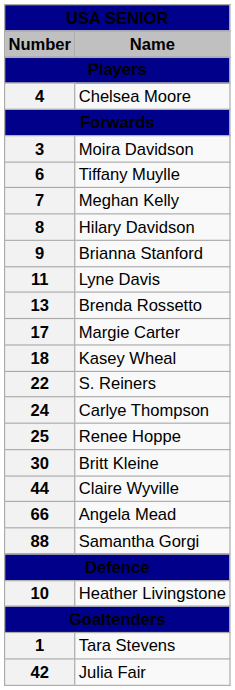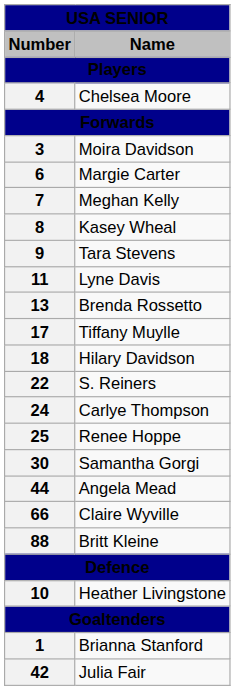(129, 175) Tiffany Muylle -> (129, 175) Margie Carter
(137, 227) Hilary Davidson -> (128, 227) Kasey Wheal
(141, 254) Brianna Stanford -> (127, 254) Tara Stevens
(129, 332) Margie Carter -> (129, 332) Tiffany Muylle
(128, 358) Kasey Wheal -> (137, 358) Hilary Davidson
(119, 463) Britt Kleine -> (139, 463) Samantha Gorgi
(129, 489) Claire Wyville -> (128, 489) Angela Mead
(128, 515) Angela Mead -> (129, 515) Claire Wyville
(139, 541) Samantha Gorgi -> (119, 541) Britt Kleine
(127, 646) Tara Stevens -> (141, 646) Brianna Stanford
